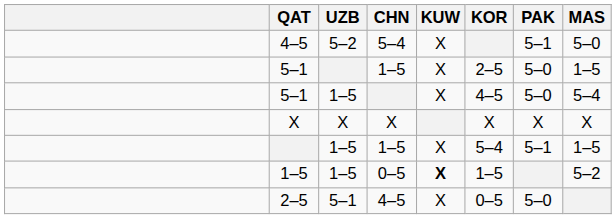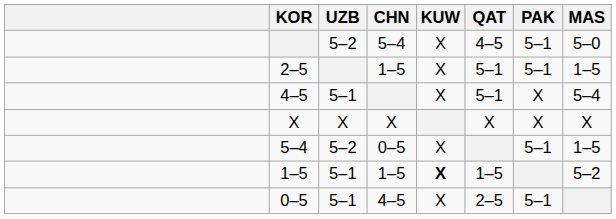columns swapped: (489, 17) <-> (294, 17)
(538, 69) 5–0 -> (538, 69) 5–1
(343, 95) 1–5 -> (343, 95) 5–1
(538, 95) 5–0 -> (538, 95) X
(343, 148) 1–5 -> (343, 148) 5–2
(392, 148) 1–5 -> (392, 148) 0–5
(343, 174) 1–5 -> (343, 174) 5–1
(392, 174) 0–5 -> (392, 174) 1–5
(538, 200) 5–0 -> (538, 200) 5–1
